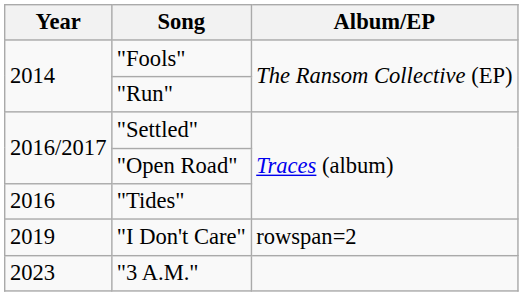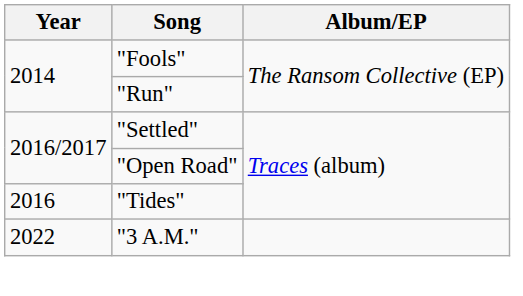- row: (181, 237)
(32, 272) 2023 -> (32, 237) 2022
